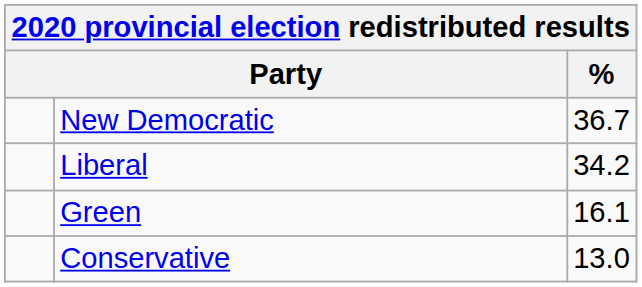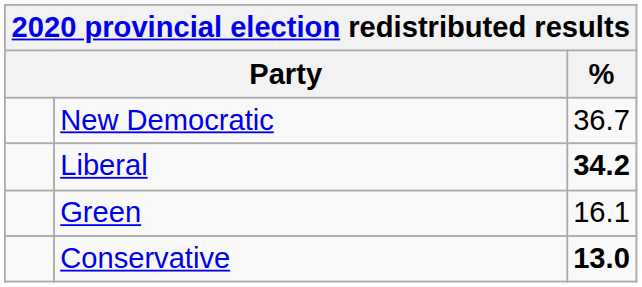(602, 166) normal -> (602, 166) bold
(602, 258) normal -> (602, 258) bold
